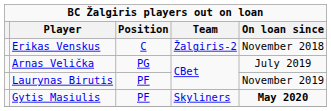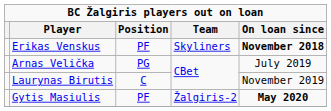(143, 47) C -> (143, 47) PF
(205, 47) Žalgiris-2 -> (202, 47) Skyliners
(283, 47) normal -> (283, 47) bold
(143, 81) PF -> (143, 81) C
(202, 98) Skyliners -> (205, 98) Žalgiris-2
